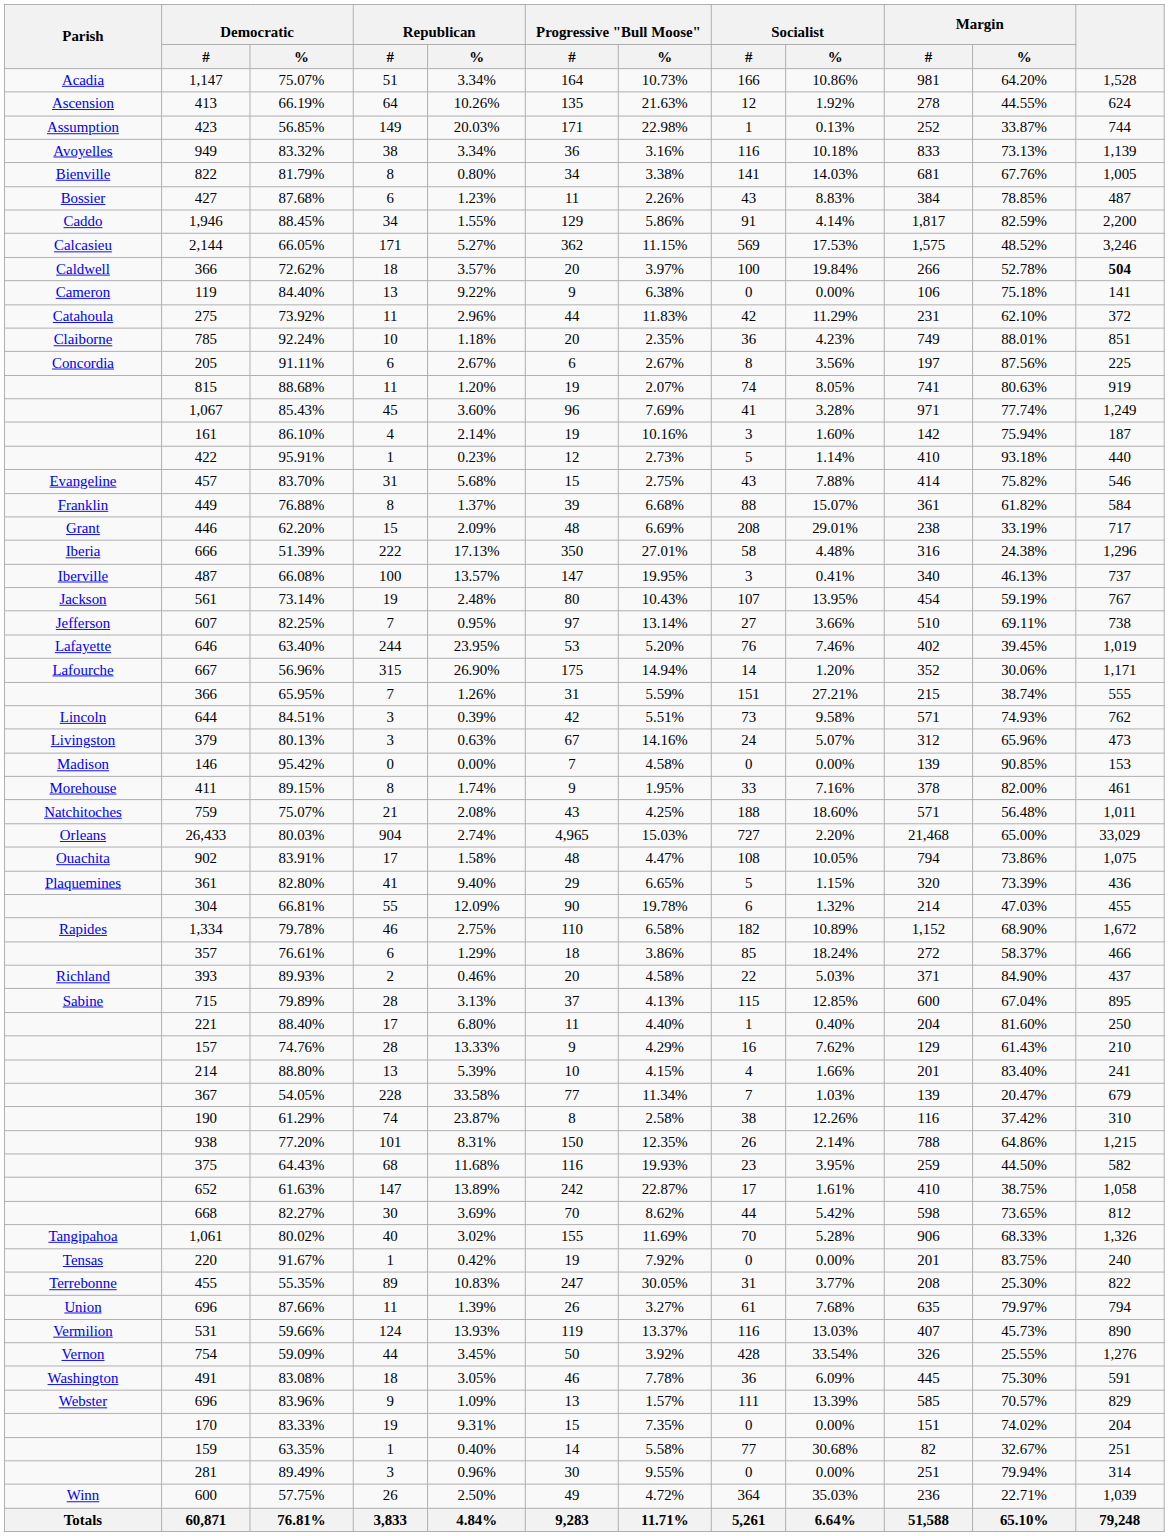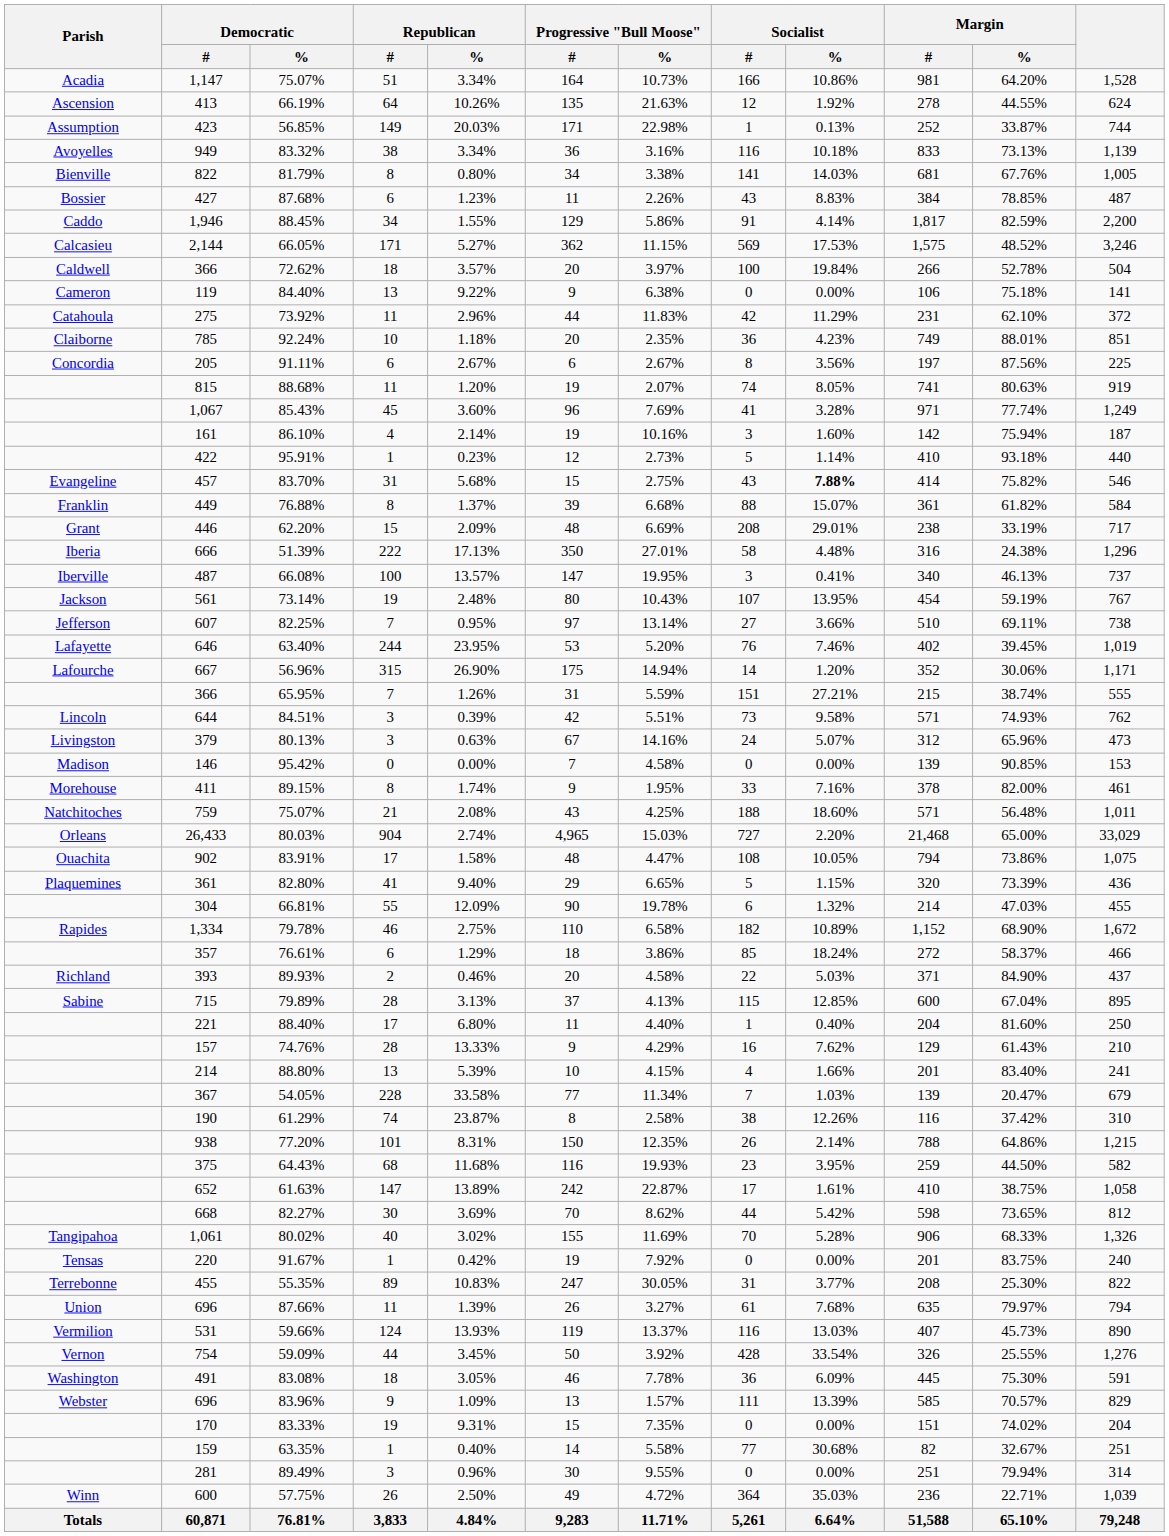(1120, 269) bold -> (1120, 269) normal
(835, 481) normal -> (835, 481) bold
